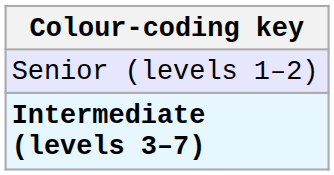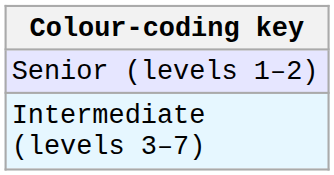(109, 131) bold -> (109, 131) normal
